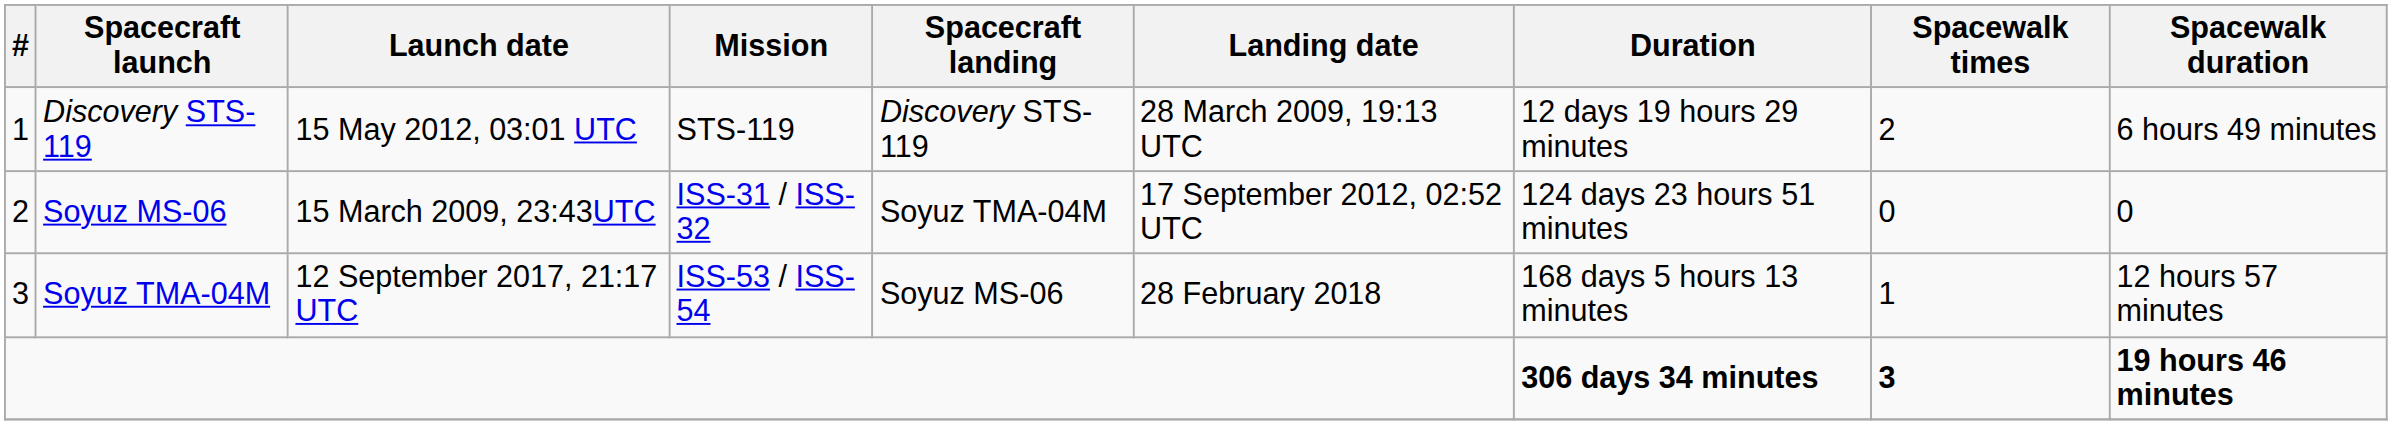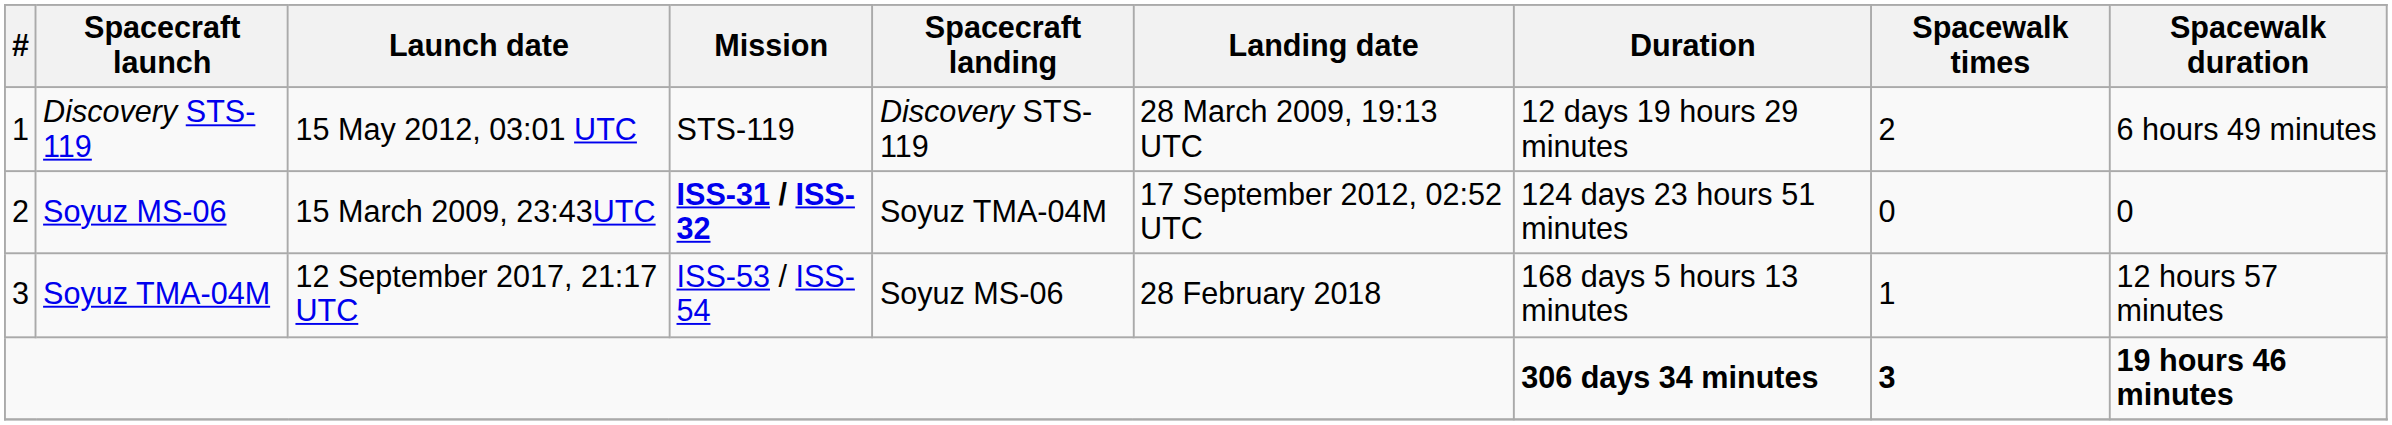(766, 211) normal -> (766, 211) bold
